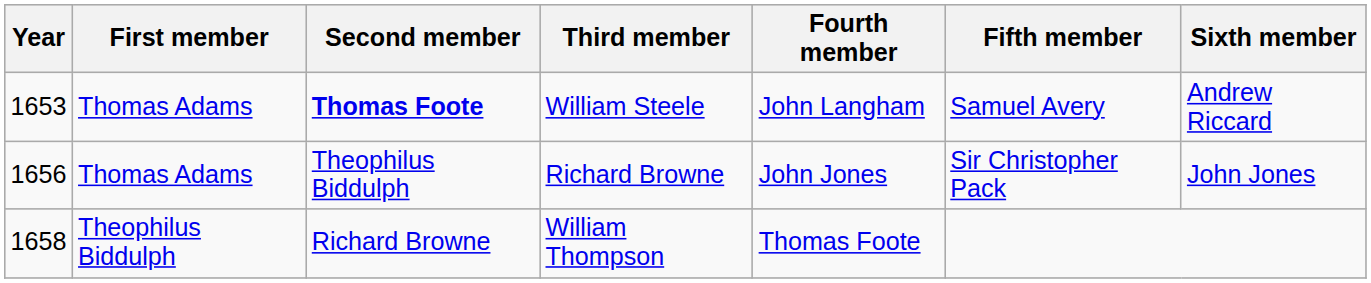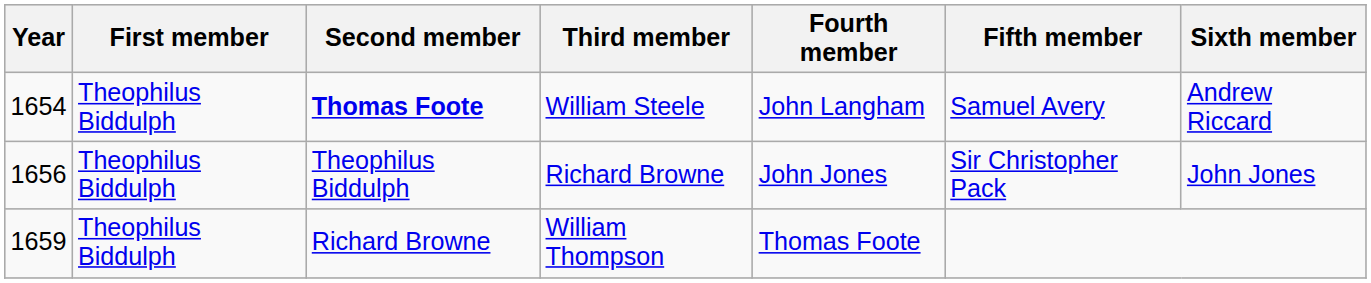(39, 106) 1653 -> (39, 106) 1654
(165, 106) Thomas Adams -> (139, 106) Theophilus Biddulph
(165, 174) Thomas Adams -> (139, 174) Theophilus Biddulph
(39, 242) 1658 -> (39, 242) 1659
